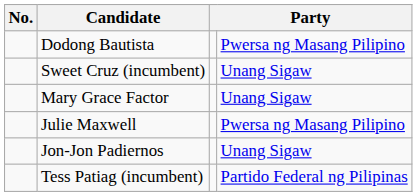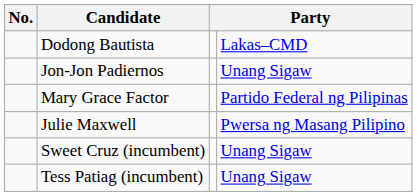(313, 44) Pwersa ng Masang Pilipino -> (264, 44) Lakas–CMD
rows swapped: (123, 71) <-> (102, 151)
(266, 97) Unang Sigaw -> (314, 97) Partido Federal ng Pilipinas
(314, 177) Partido Federal ng Pilipinas -> (266, 177) Unang Sigaw
